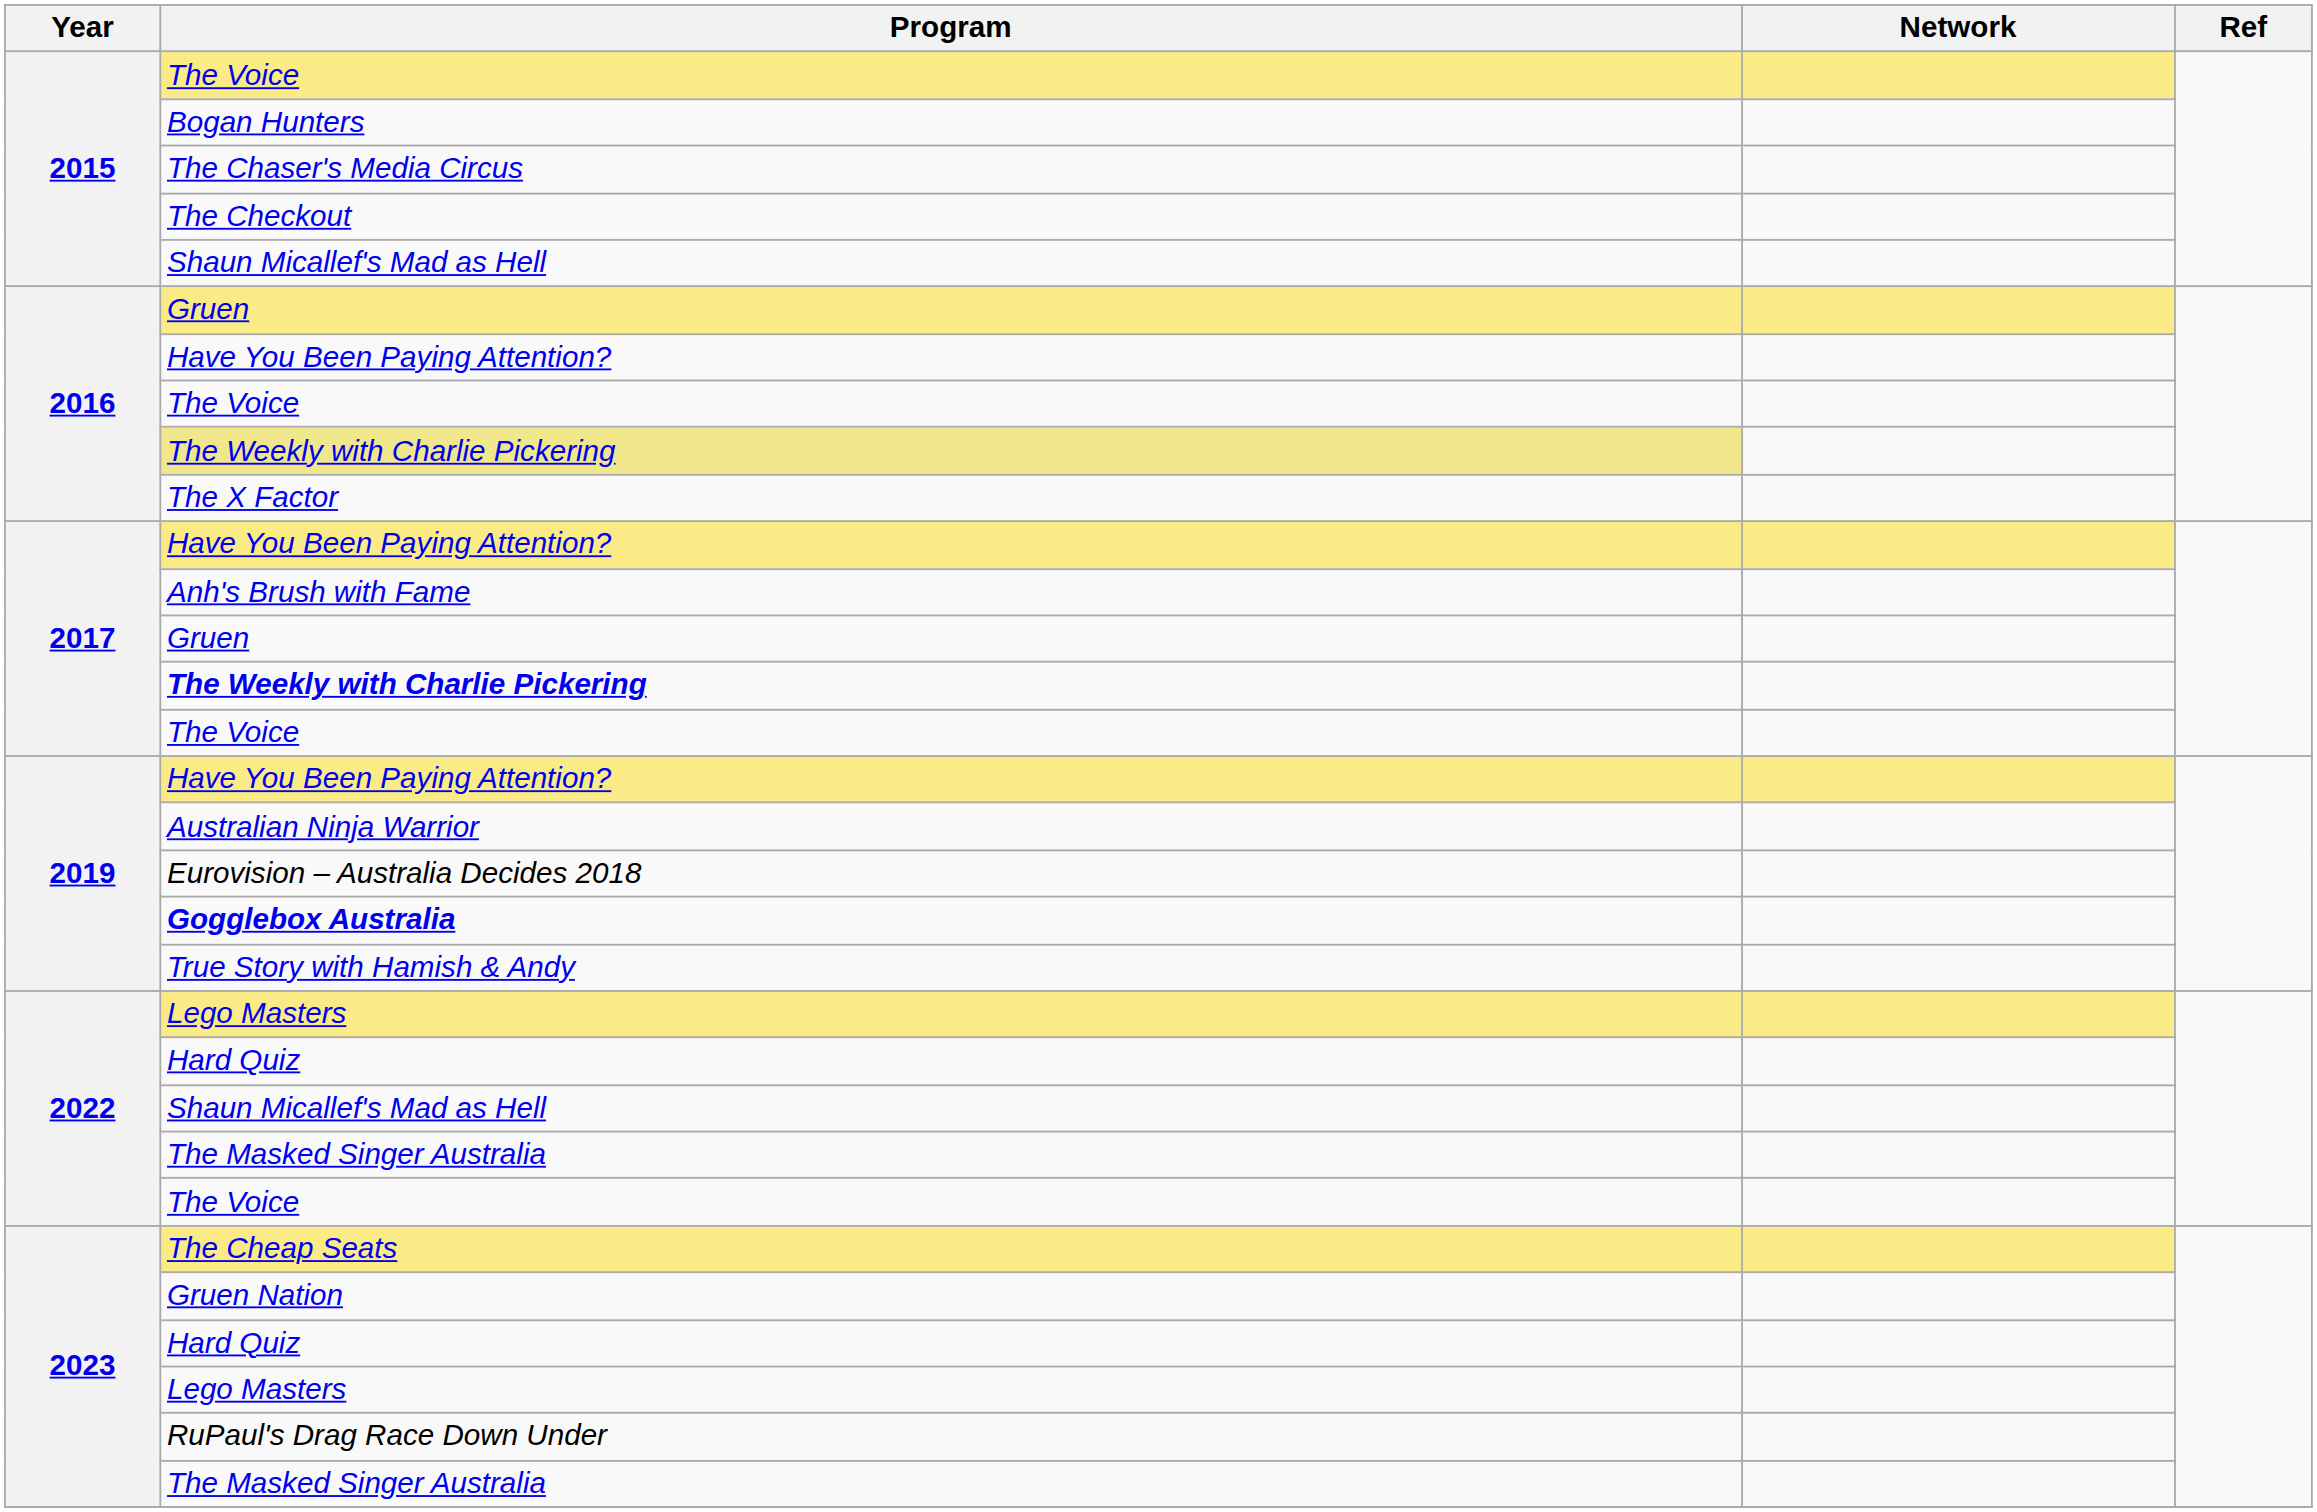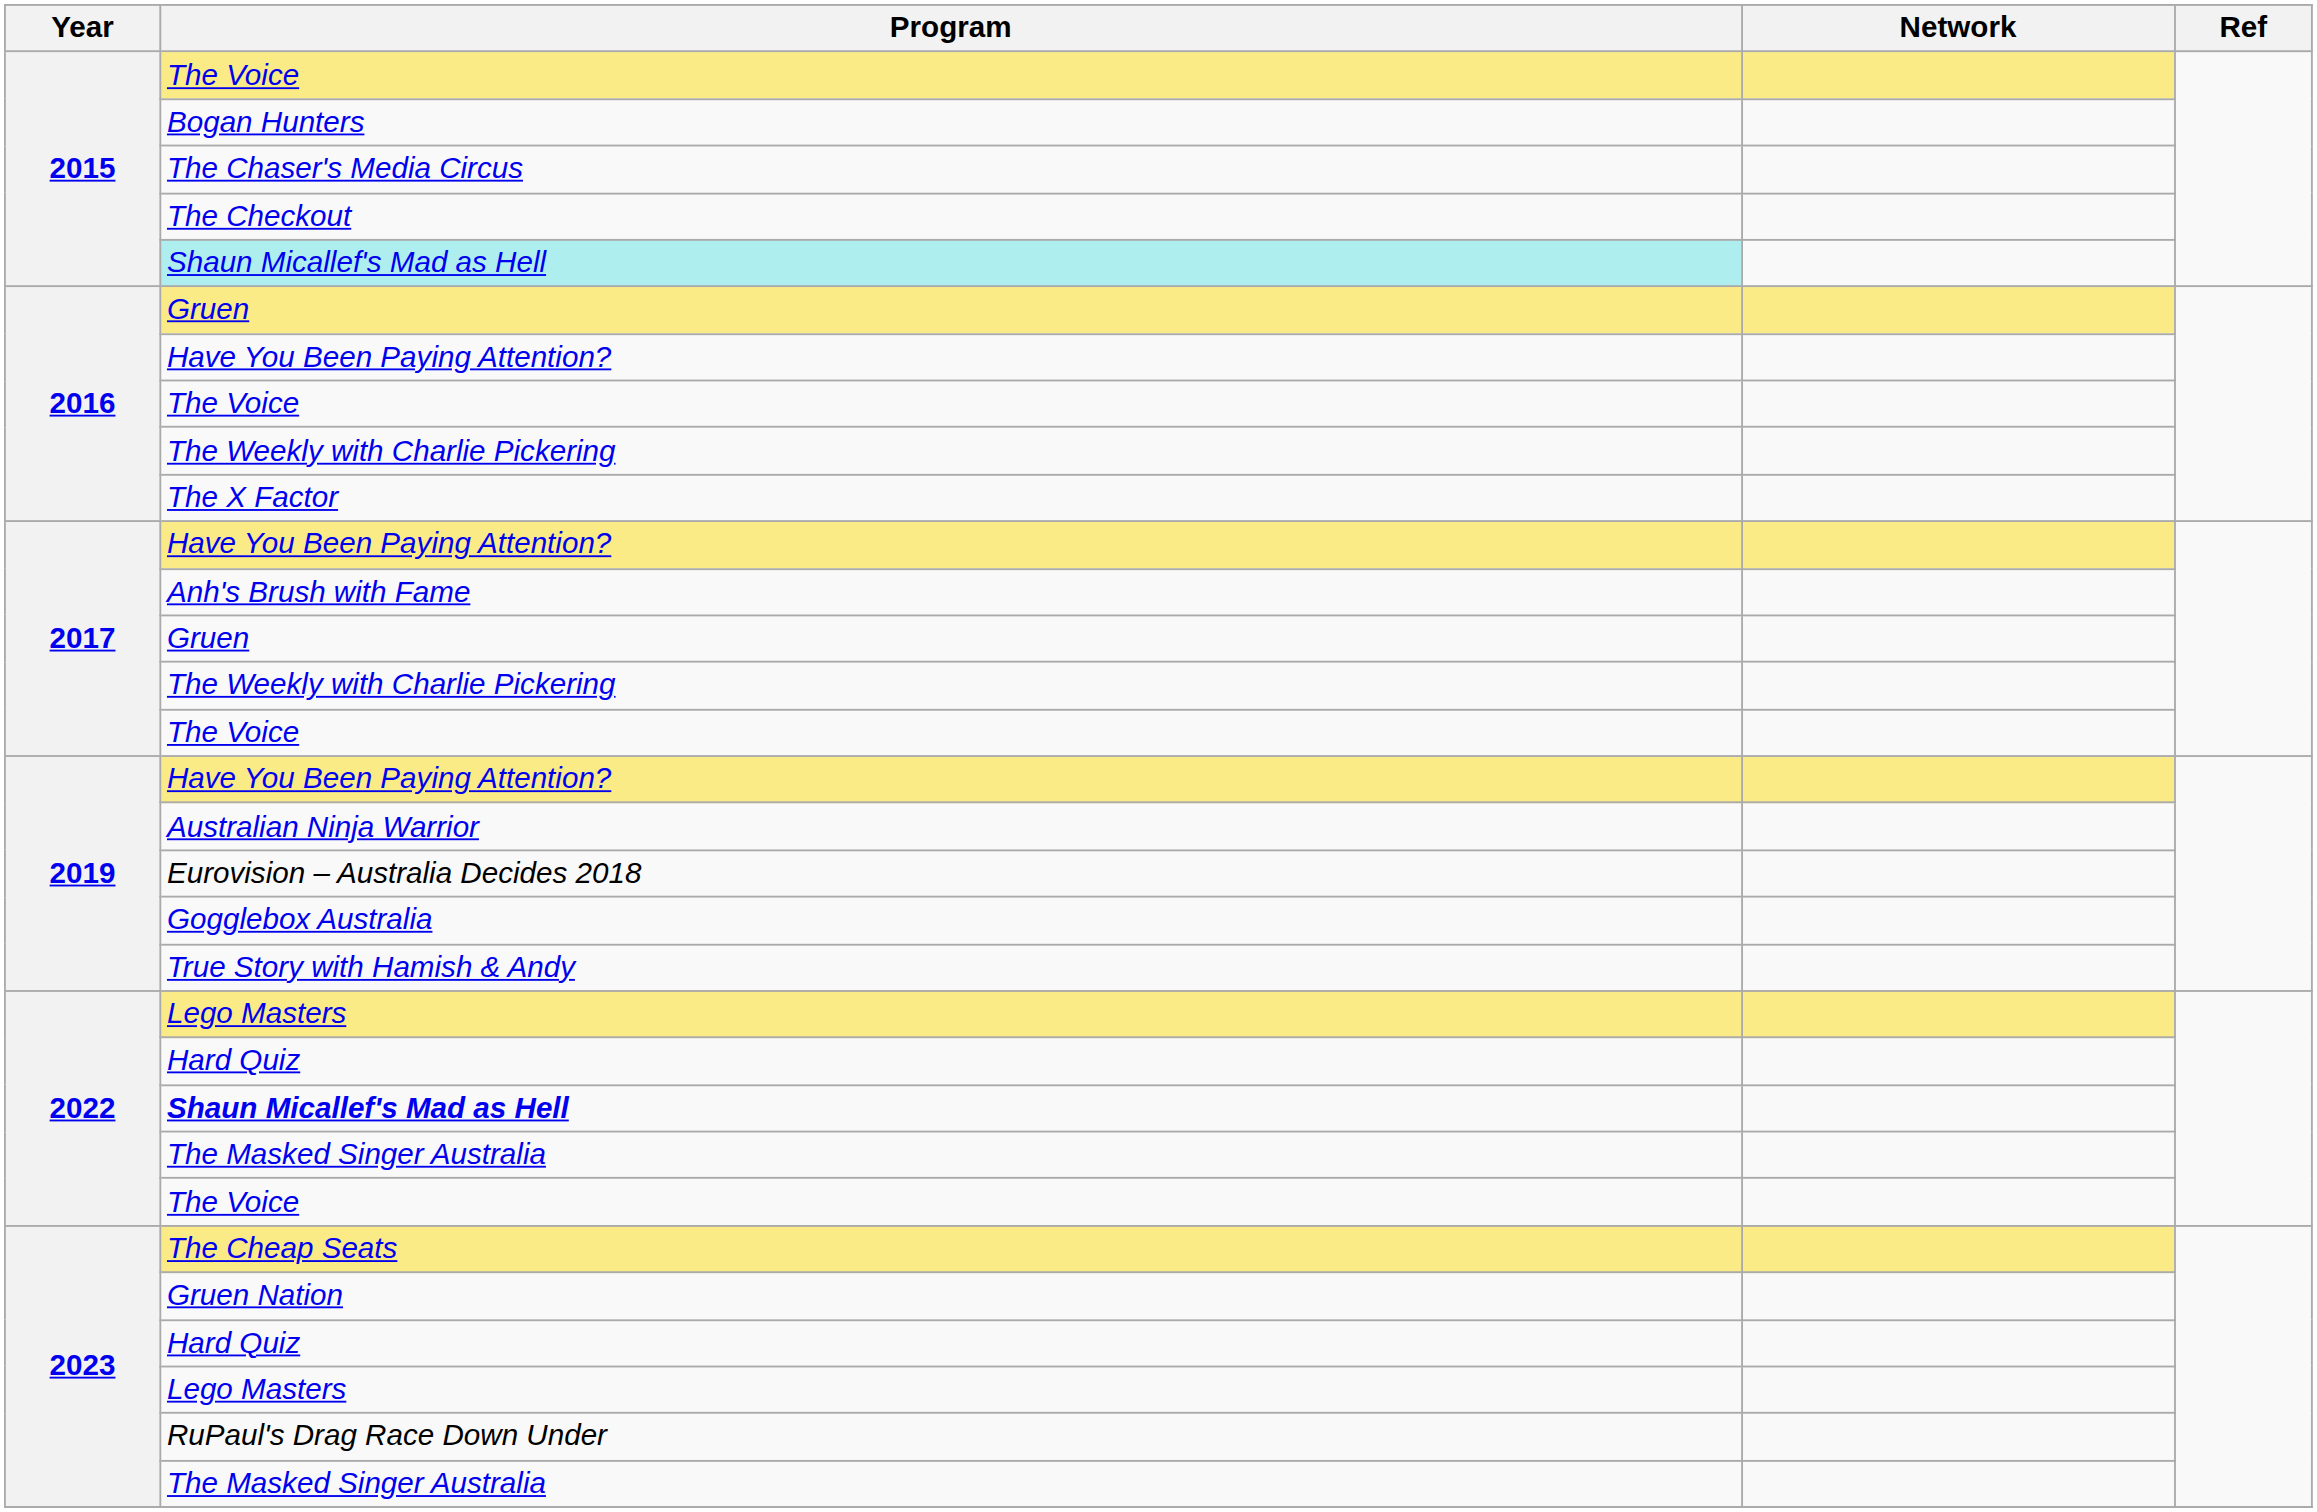(357, 262) no background -> (357, 262) paleturquoise background
(391, 450) khaki background -> (391, 450) no background
(407, 685) bold -> (391, 685) normal
(311, 919) bold -> (300, 919) normal
(357, 1107) normal -> (368, 1107) bold
